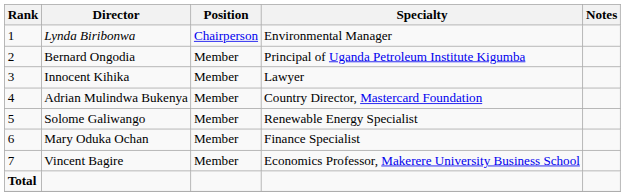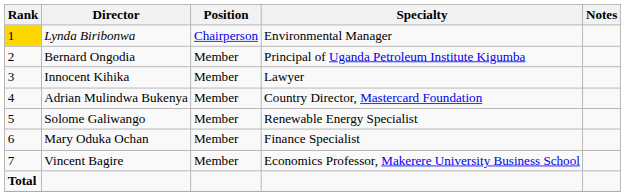(11, 35) no background -> (11, 35) gold background
